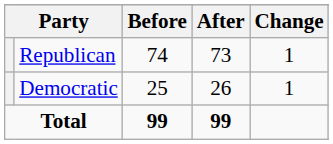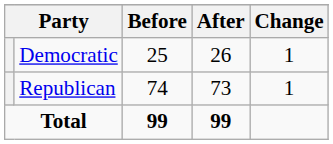rows swapped: (67, 54) <-> (69, 88)
